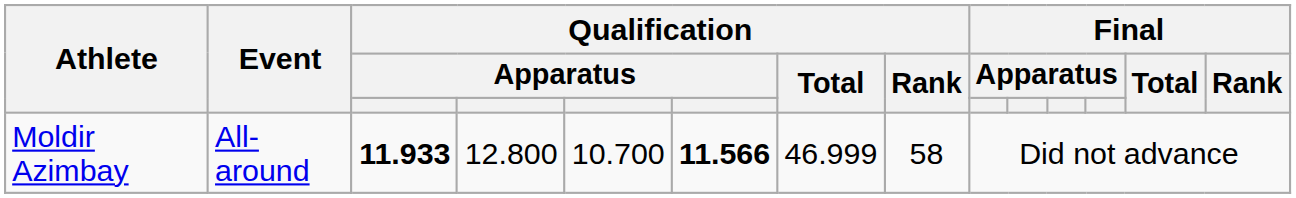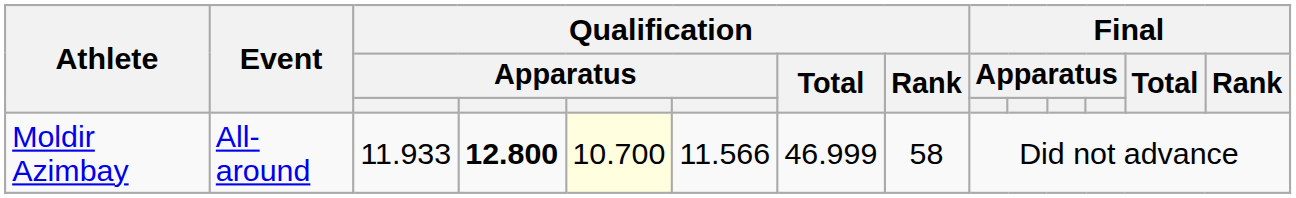(405, 153) bold -> (406, 153) normal
(511, 153) normal -> (512, 153) bold
(618, 153) no background -> (619, 153) lightyellow background
(725, 153) bold -> (725, 153) normal
